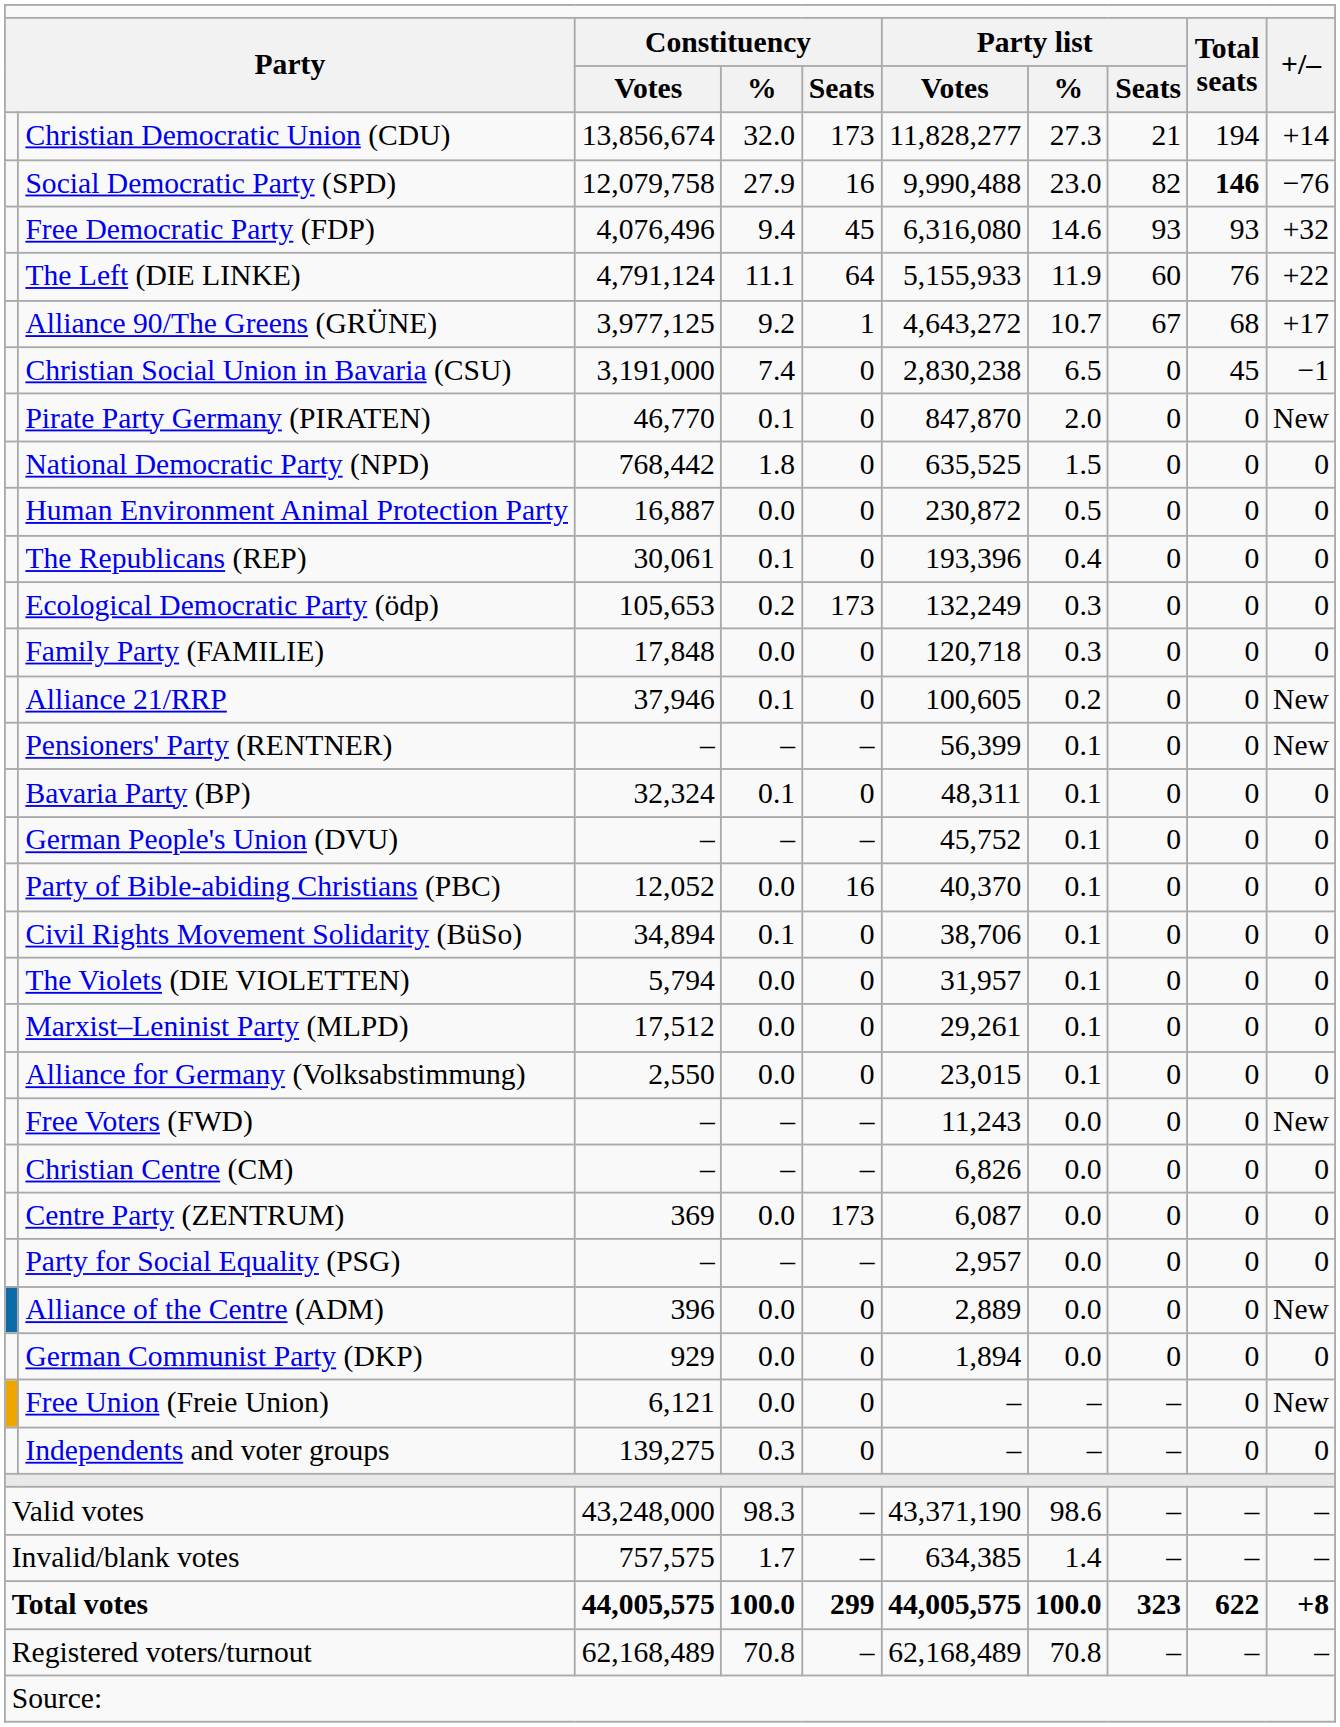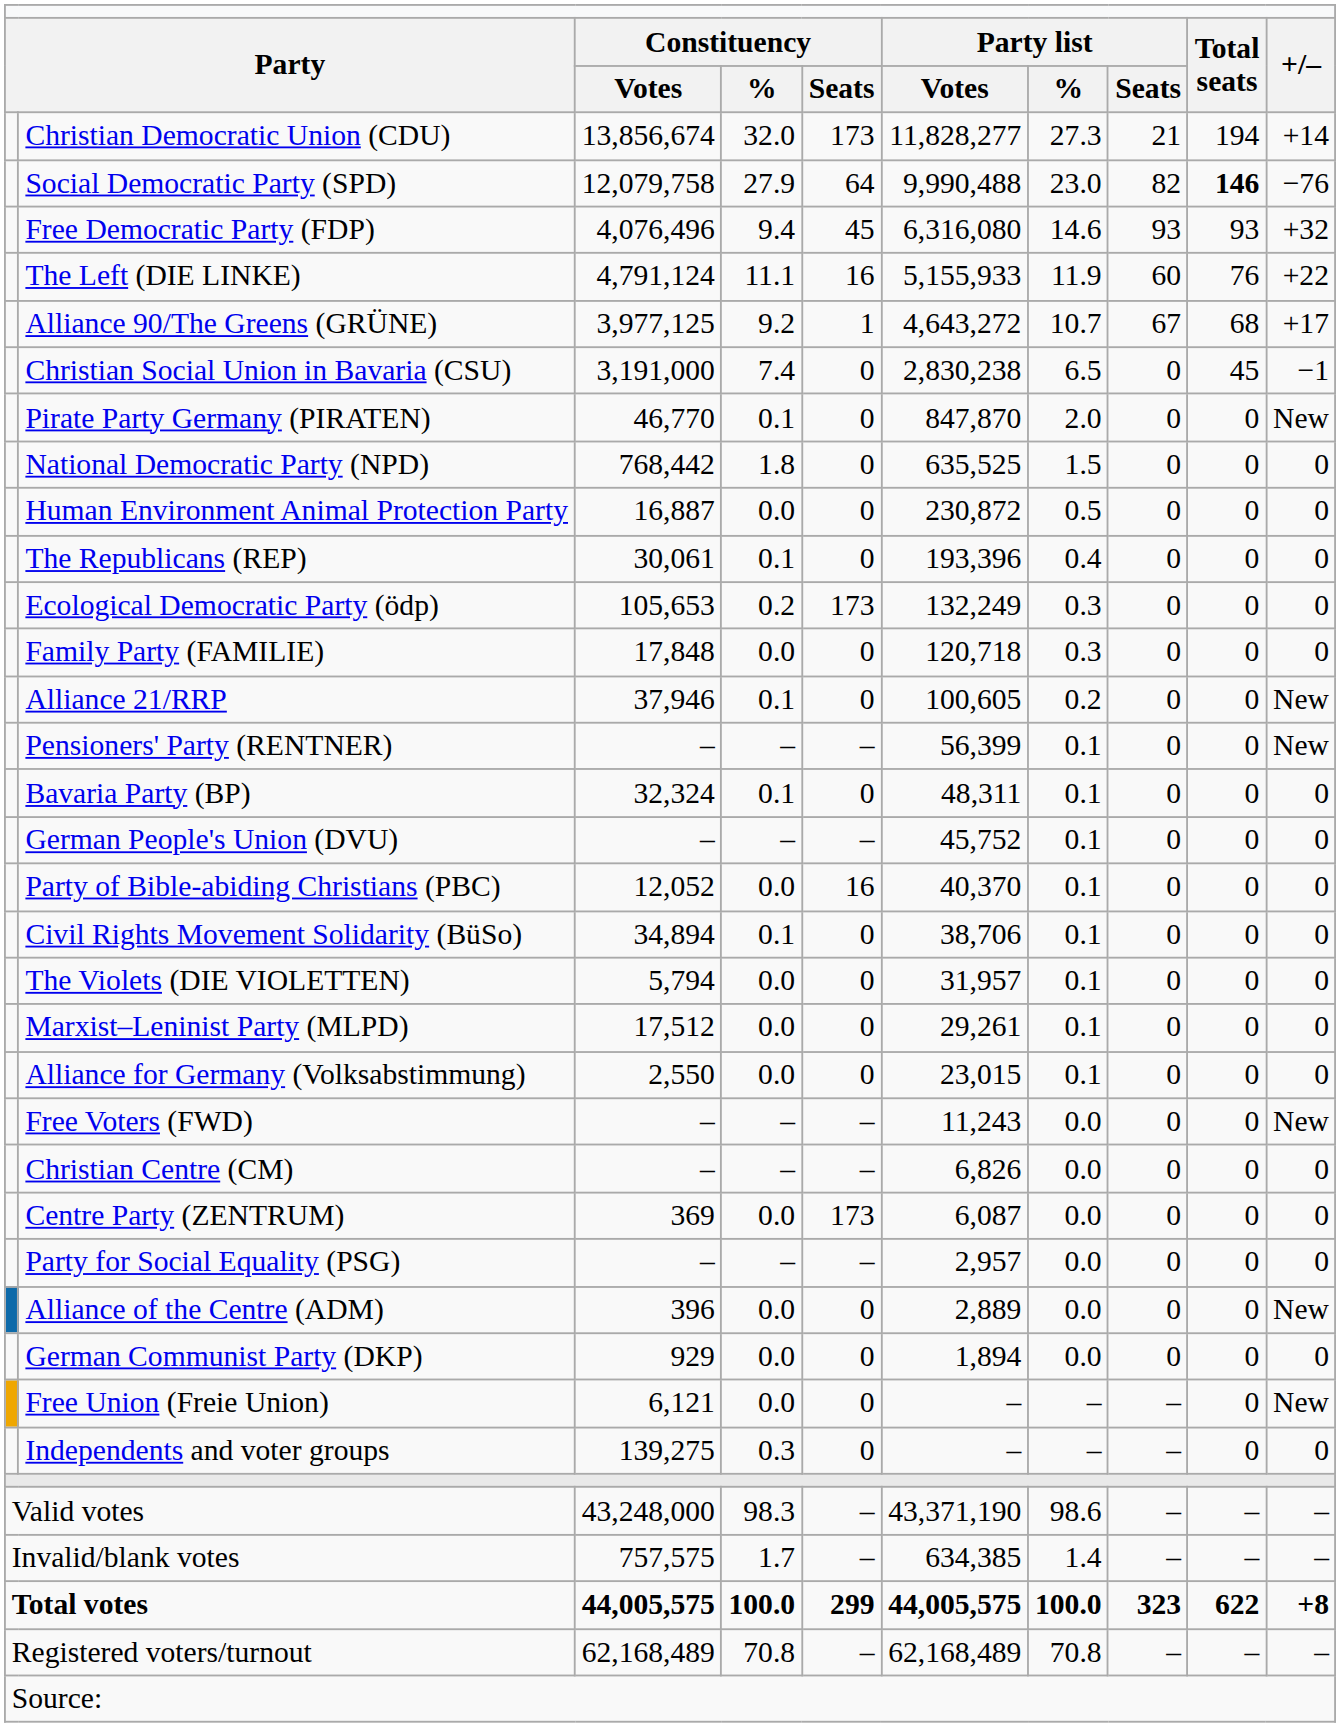(860, 182) 16 -> (860, 182) 64
(860, 276) 64 -> (860, 276) 16
